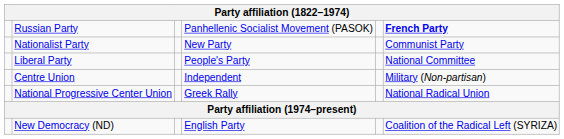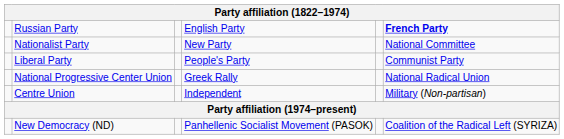(279, 28) Panhellenic Socialist Movement (PASOK) -> (214, 28) English Party
(425, 45) Communist Party -> (430, 45) National Committee
(430, 61) National Committee -> (425, 61) Communist Party
rows swapped: (93, 93) <-> (44, 77)
(214, 126) English Party -> (279, 126) Panhellenic Socialist Movement (PASOK)
